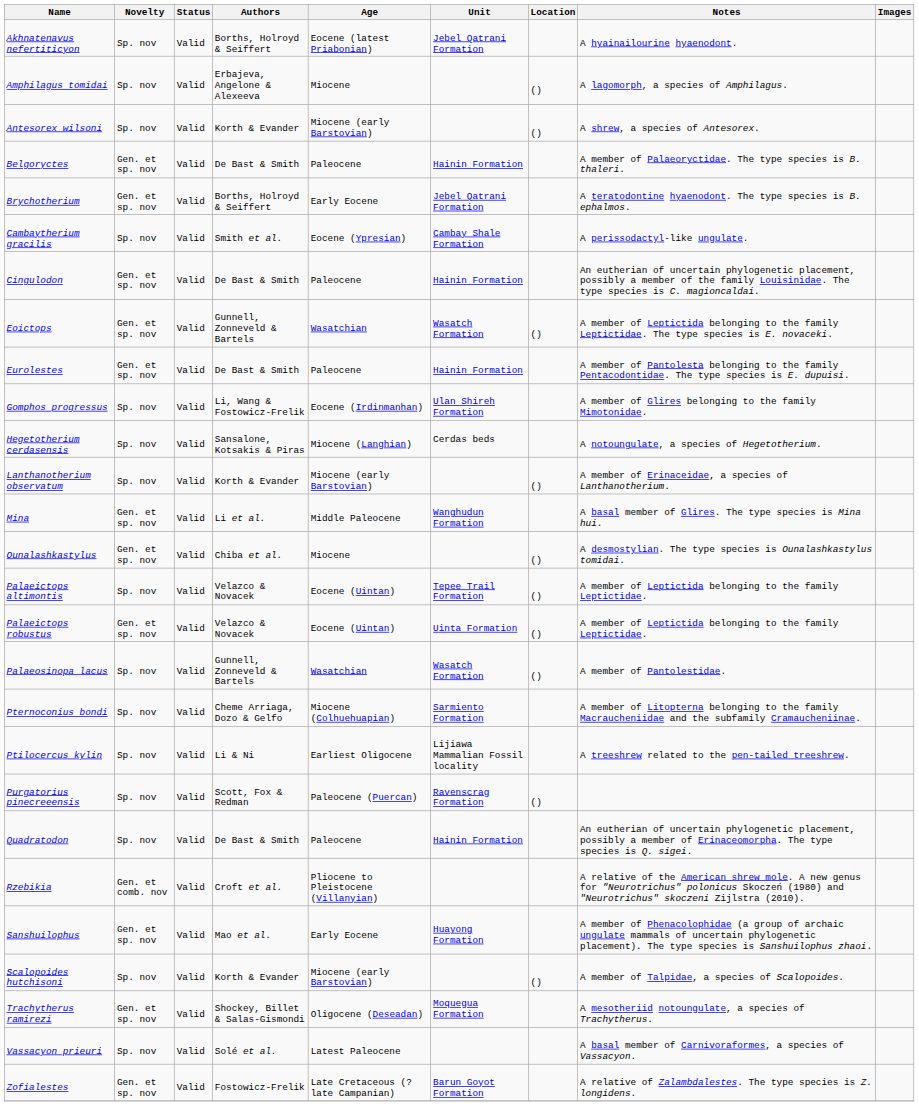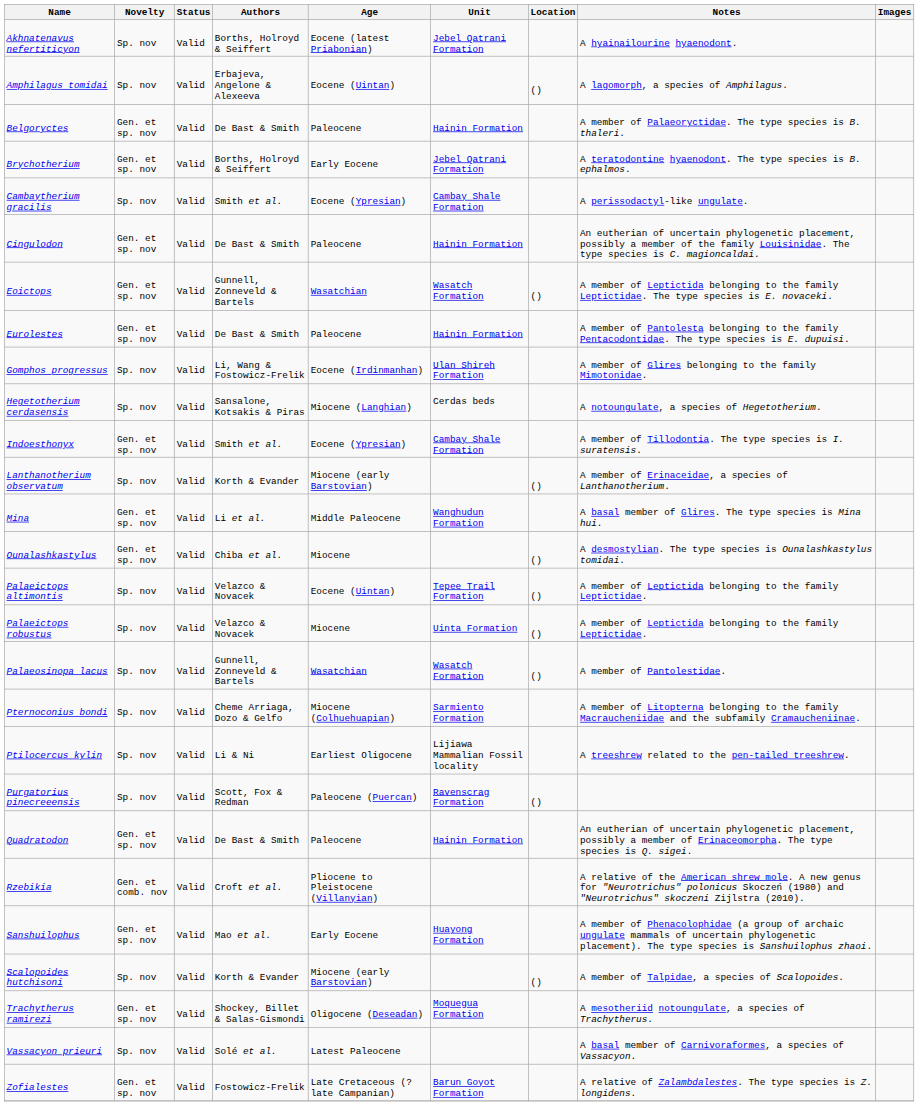(330, 86) Miocene -> (353, 86) Eocene (Uintan)
- row: (54, 128)
+ row: (40, 444)
(137, 629) Gen. et sp. nov -> (137, 629) Sp. nov
(353, 629) Eocene (Uintan) -> (330, 629) Miocene
(137, 840) Sp. nov -> (137, 840) Gen. et sp. nov
